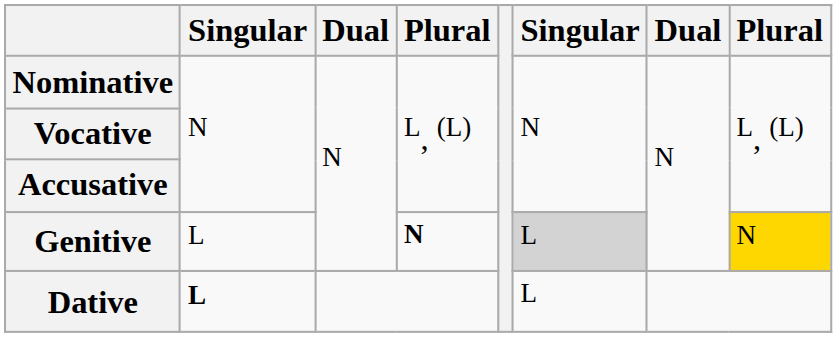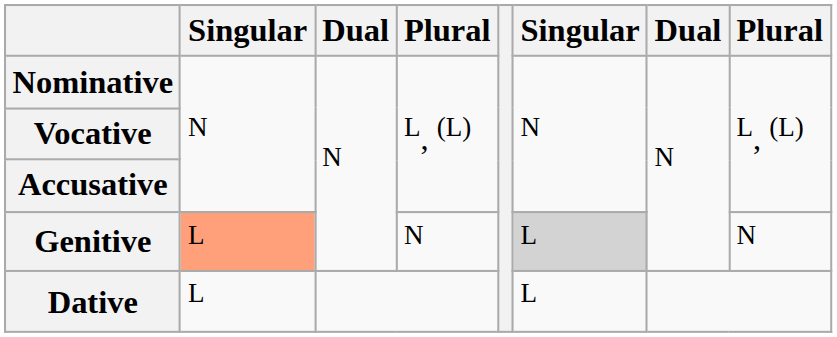(196, 234) no background -> (196, 234) lightsalmon background
(414, 240) bold -> (414, 234) normal
(746, 234) gold background -> (746, 234) no background
(197, 300) bold -> (196, 294) normal
